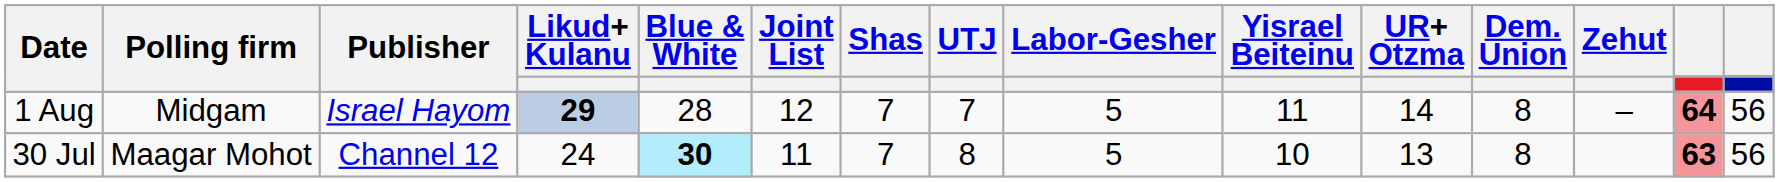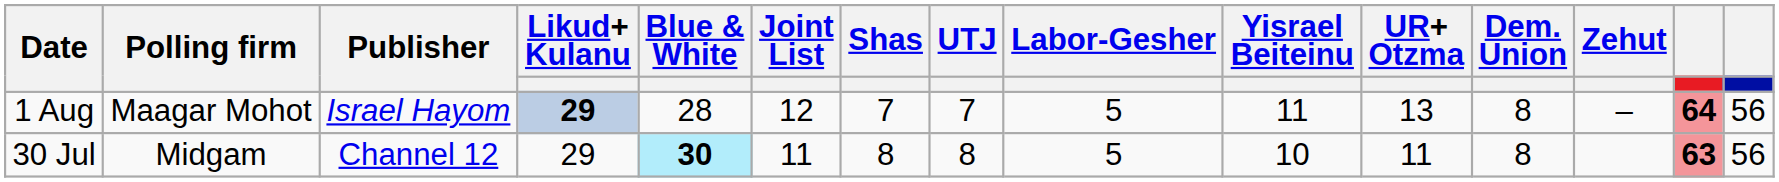(211, 112) Midgam -> (211, 112) Maagar Mohot
(1416, 112) 14 -> (1416, 112) 13
(211, 154) Maagar Mohot -> (211, 154) Midgam
(578, 154) 24 -> (578, 154) 29
(886, 154) 7 -> (886, 154) 8
(1416, 154) 13 -> (1416, 154) 11
